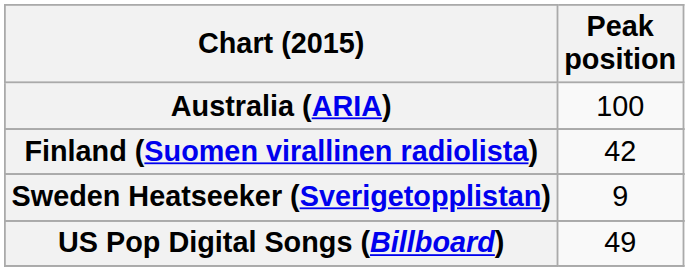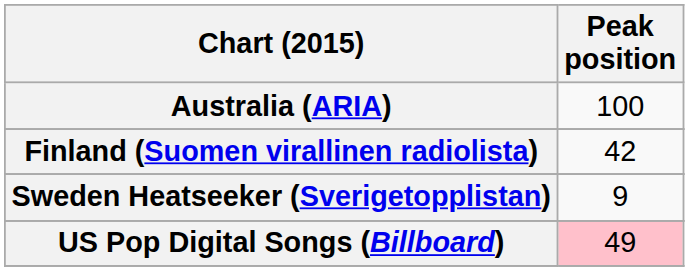(620, 242) no background -> (620, 242) pink background
